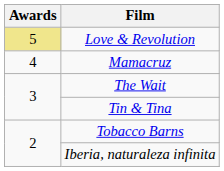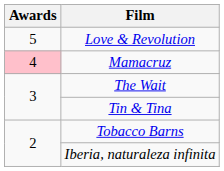(33, 39) khaki background -> (33, 39) no background
(33, 62) no background -> (33, 62) pink background
